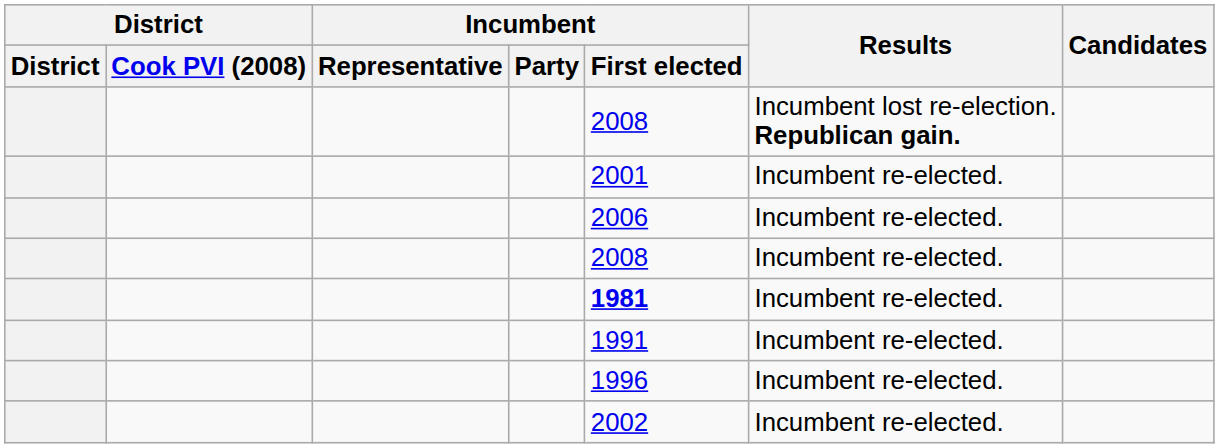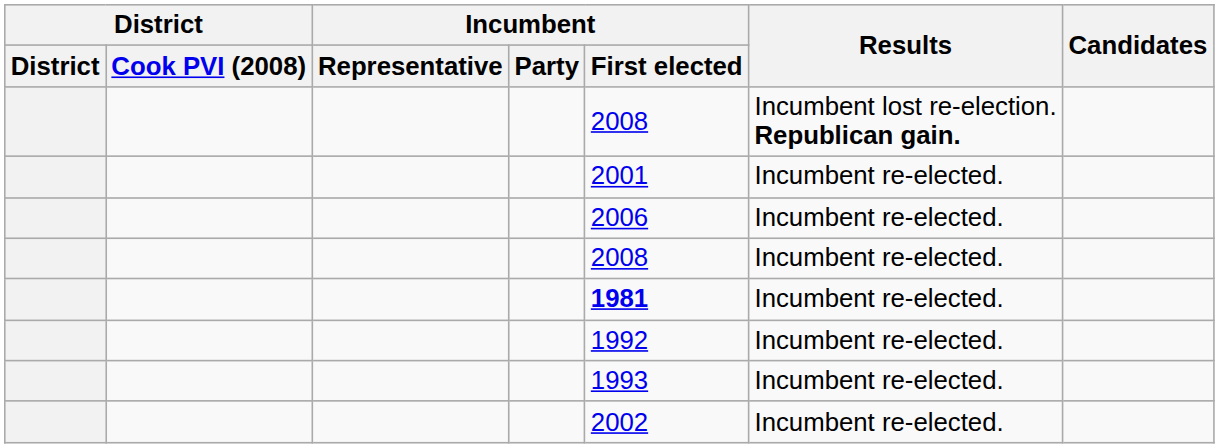(619, 339) 1991 -> (619, 339) 1992
(619, 380) 1996 -> (619, 380) 1993
